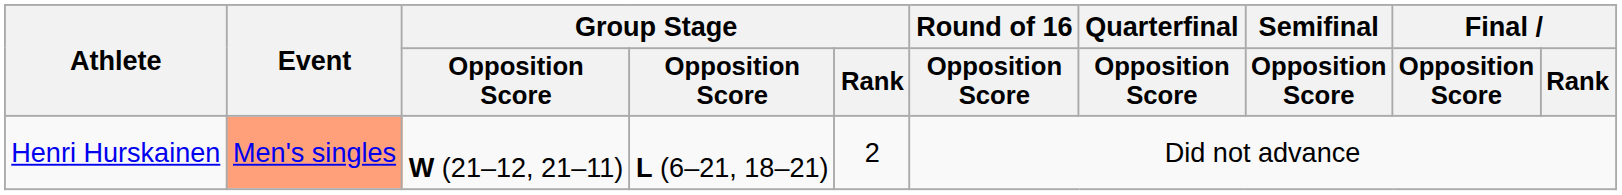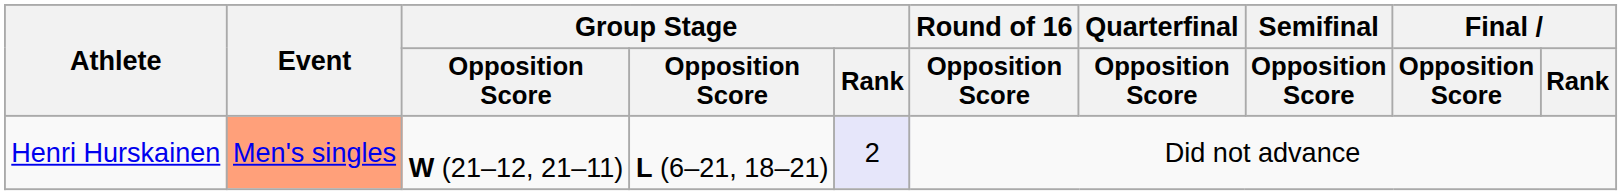(872, 153) no background -> (872, 153) lavender background
